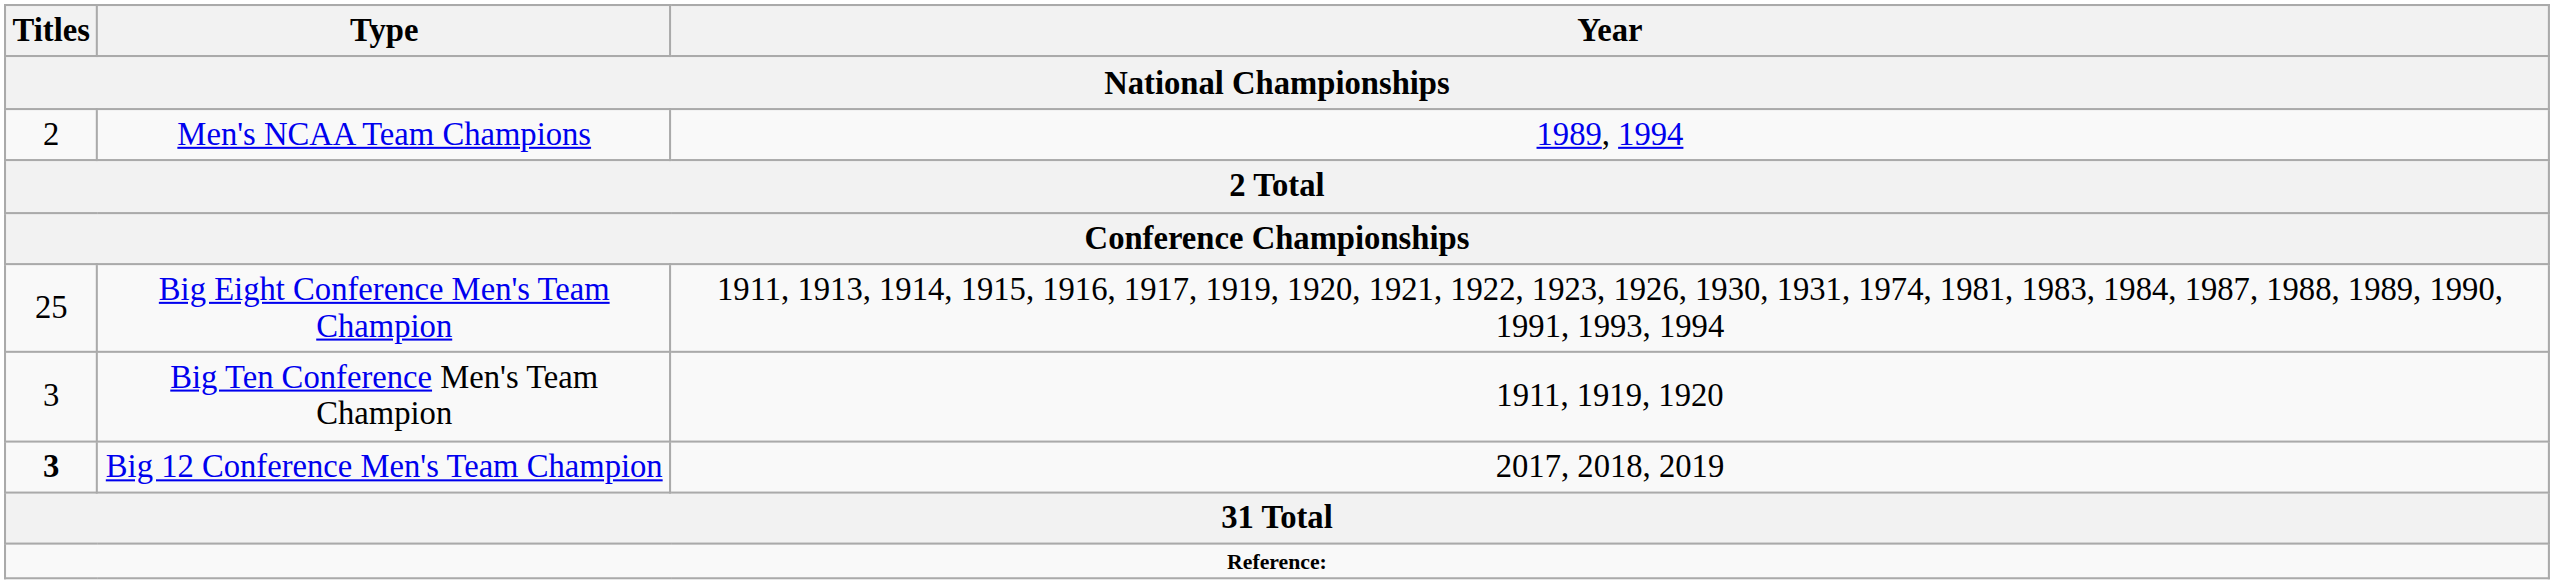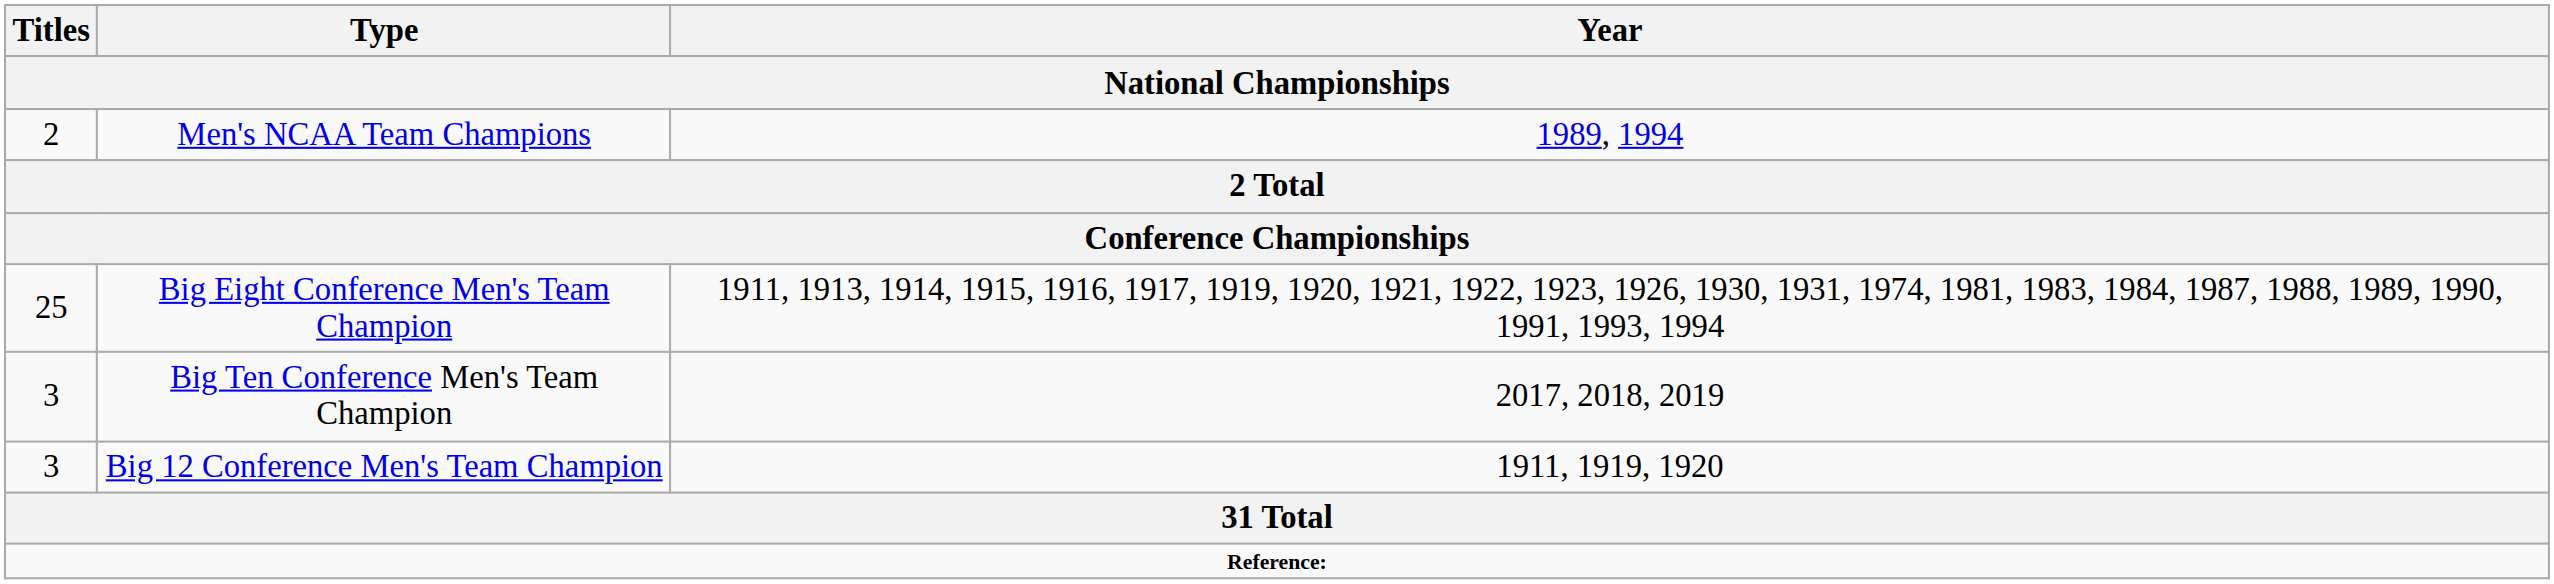(1610, 396) 1911, 1919, 1920 -> (1610, 396) 2017, 2018, 2019
(51, 466) bold -> (51, 466) normal
(1610, 466) 2017, 2018, 2019 -> (1610, 466) 1911, 1919, 1920
